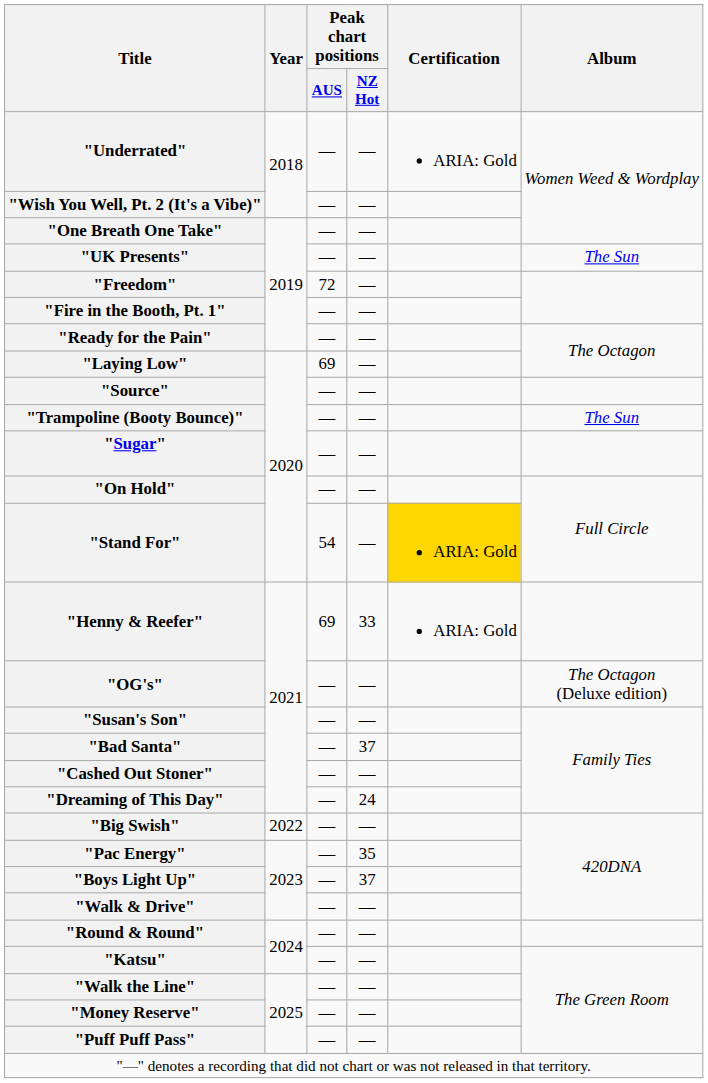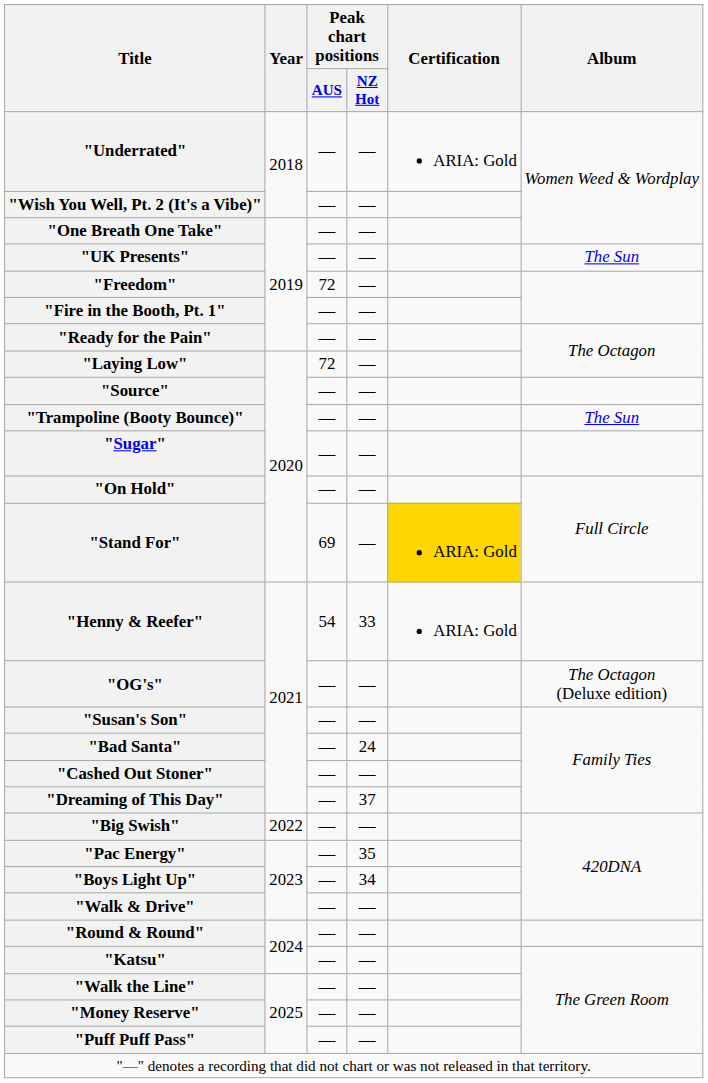(327, 364) 69 -> (327, 364) 72
(327, 542) 54 -> (327, 542) 69
(327, 621) 69 -> (327, 621) 54
(367, 746) 37 -> (367, 746) 24
(367, 799) 24 -> (367, 799) 37
(367, 879) 37 -> (367, 879) 34
